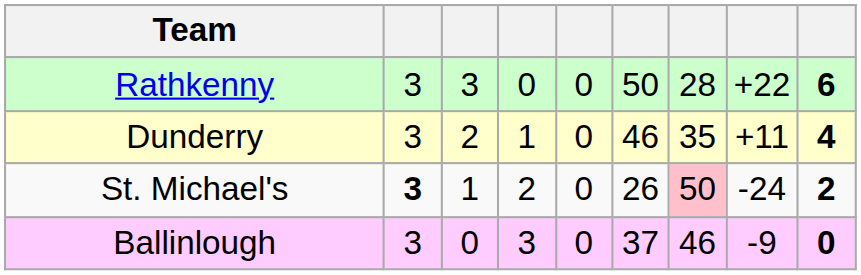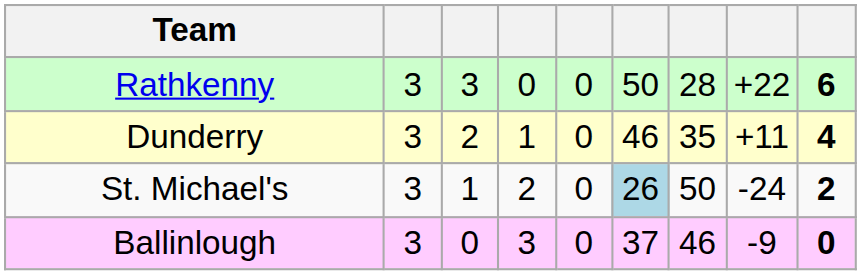(413, 189) bold -> (413, 189) normal
(641, 189) no background -> (641, 189) lightblue background
(698, 189) pink background -> (698, 189) no background
